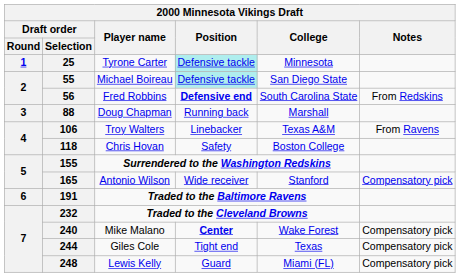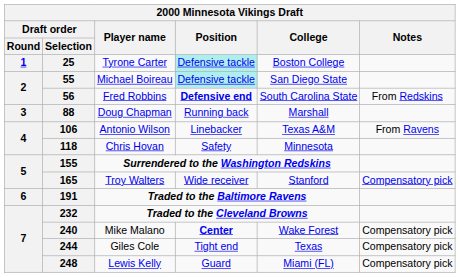(309, 63) Minnesota -> (309, 63) Boston College
(135, 130) Troy Walters -> (135, 130) Antonio Wilson
(309, 146) Boston College -> (309, 146) Minnesota
(135, 180) Antonio Wilson -> (135, 180) Troy Walters
